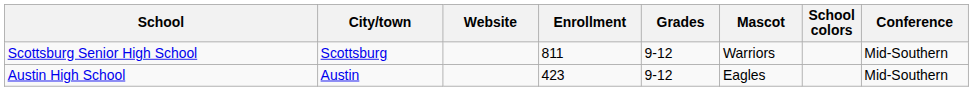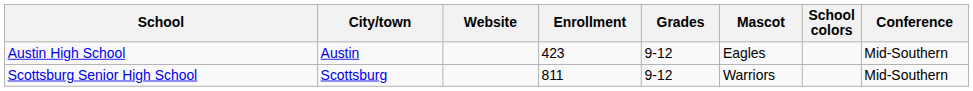rows swapped: (66, 75) <-> (102, 53)
